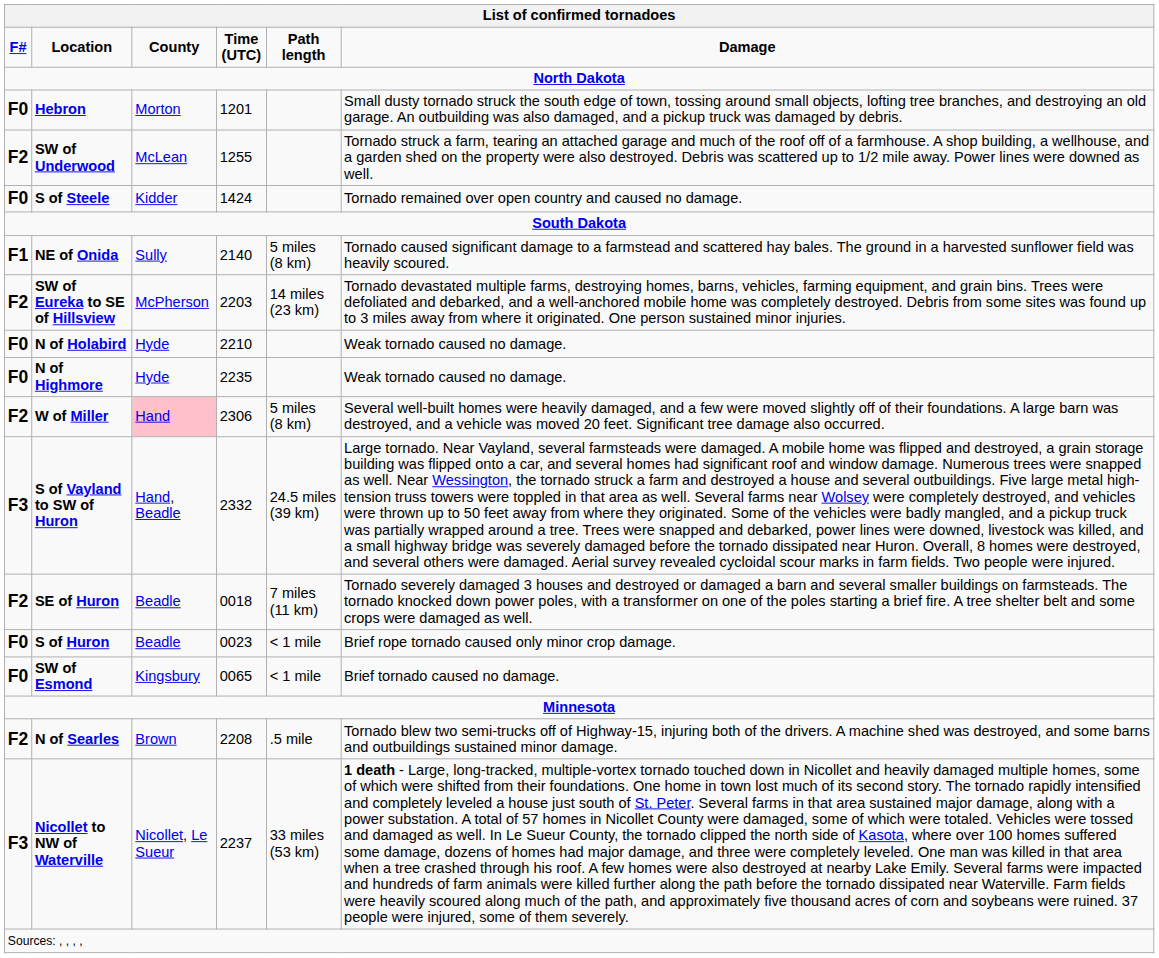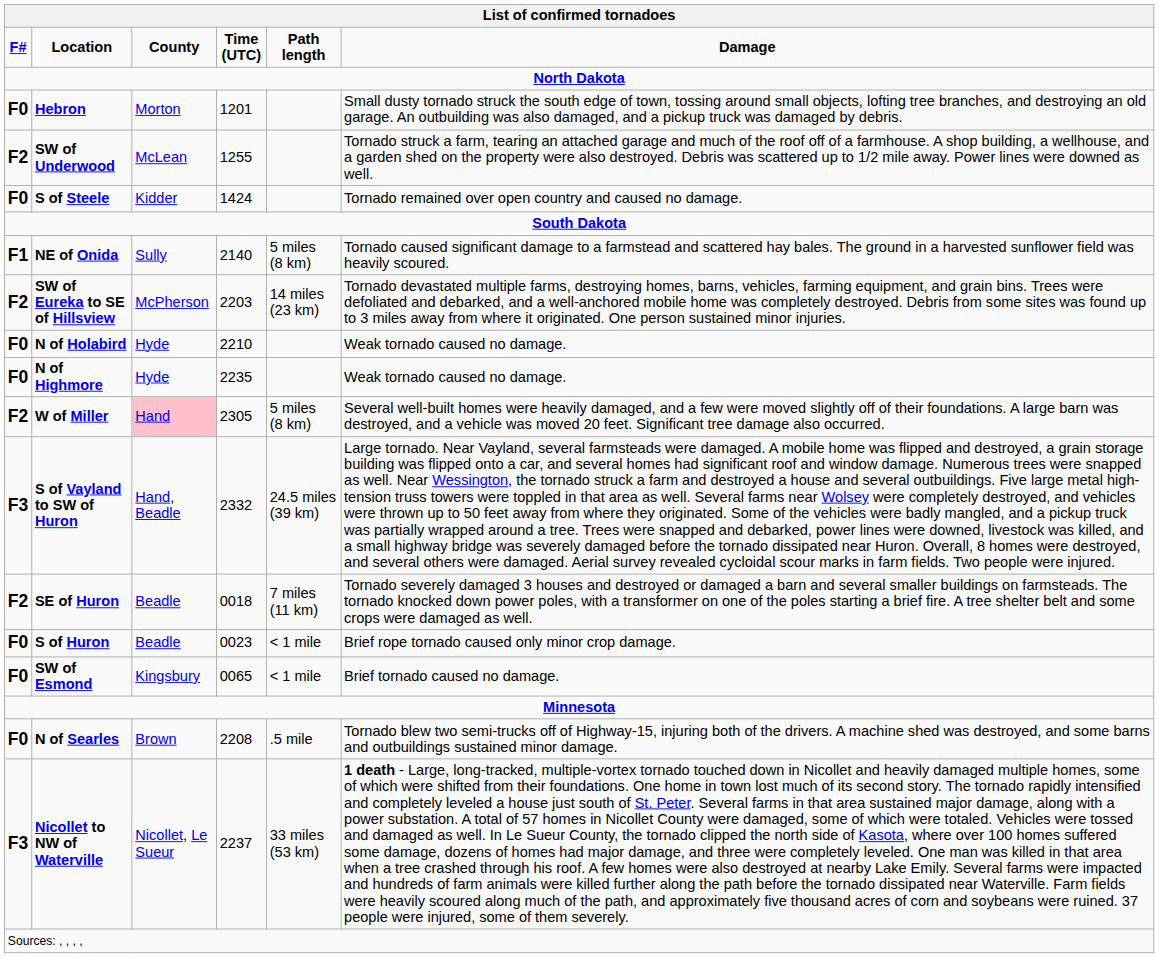(236, 416) 2306 -> (236, 416) 2305
(18, 738) F2 -> (18, 738) F0
